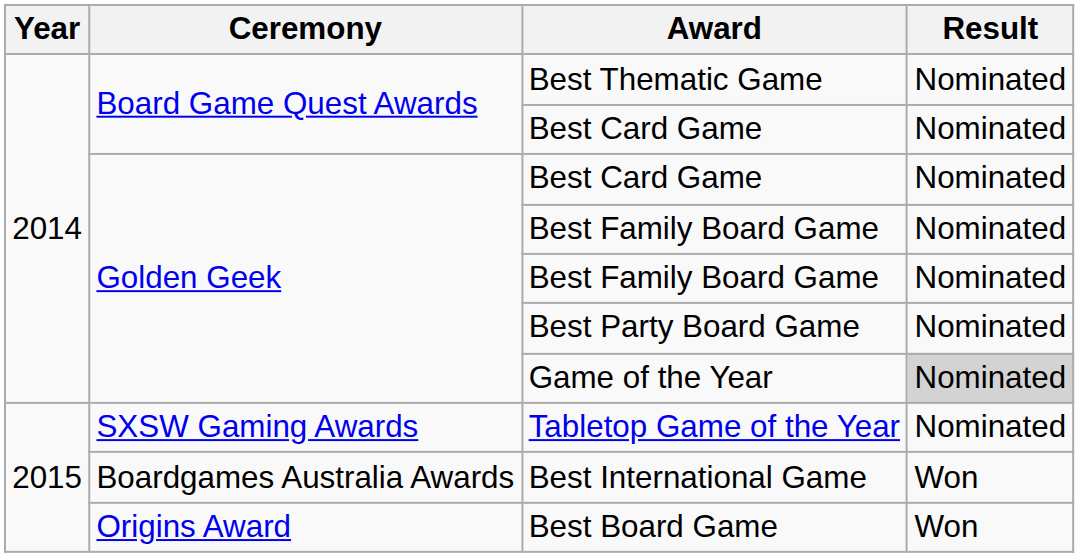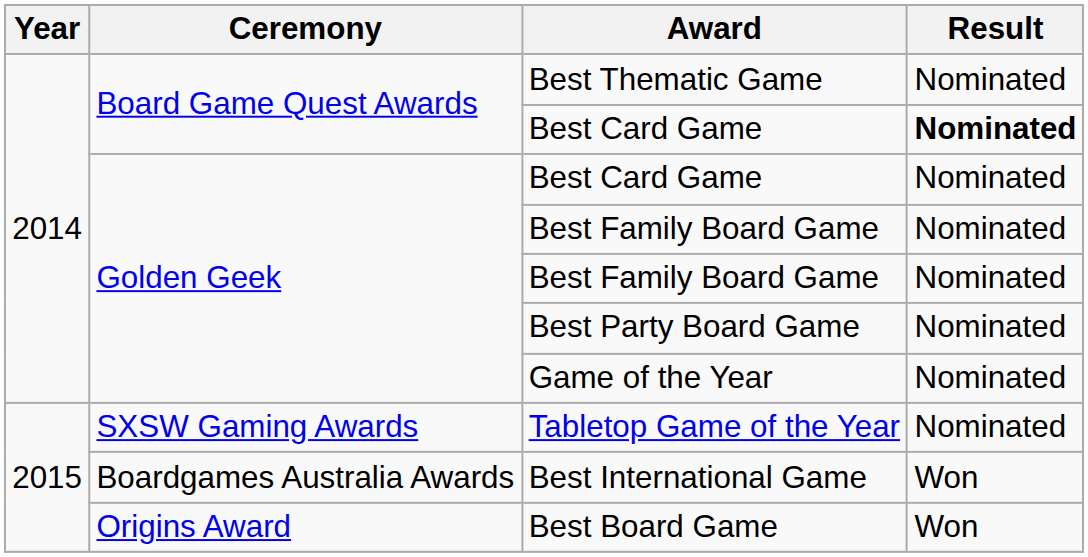(990, 128) normal -> (995, 128) bold
(990, 377) lightgrey background -> (990, 377) no background
